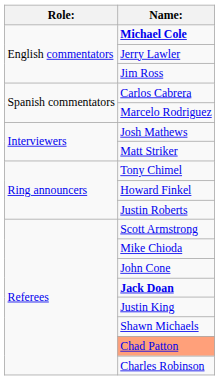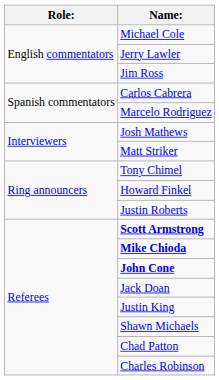(154, 34) bold -> (152, 34) normal
(159, 229) normal -> (162, 229) bold
(151, 248) normal -> (153, 248) bold
(145, 268) normal -> (147, 268) bold
(147, 287) bold -> (145, 287) normal
(149, 346) lightsalmon background -> (149, 346) no background
